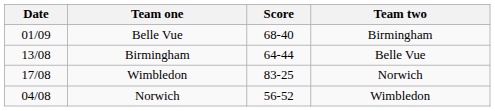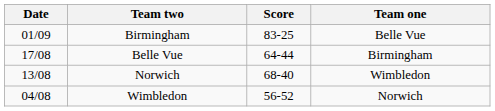columns swapped: (157, 14) <-> (400, 14)
(279, 34) 68-40 -> (279, 34) 83-25
(36, 55) 13/08 -> (36, 55) 17/08
(36, 75) 17/08 -> (36, 75) 13/08
(279, 75) 83-25 -> (279, 75) 68-40
